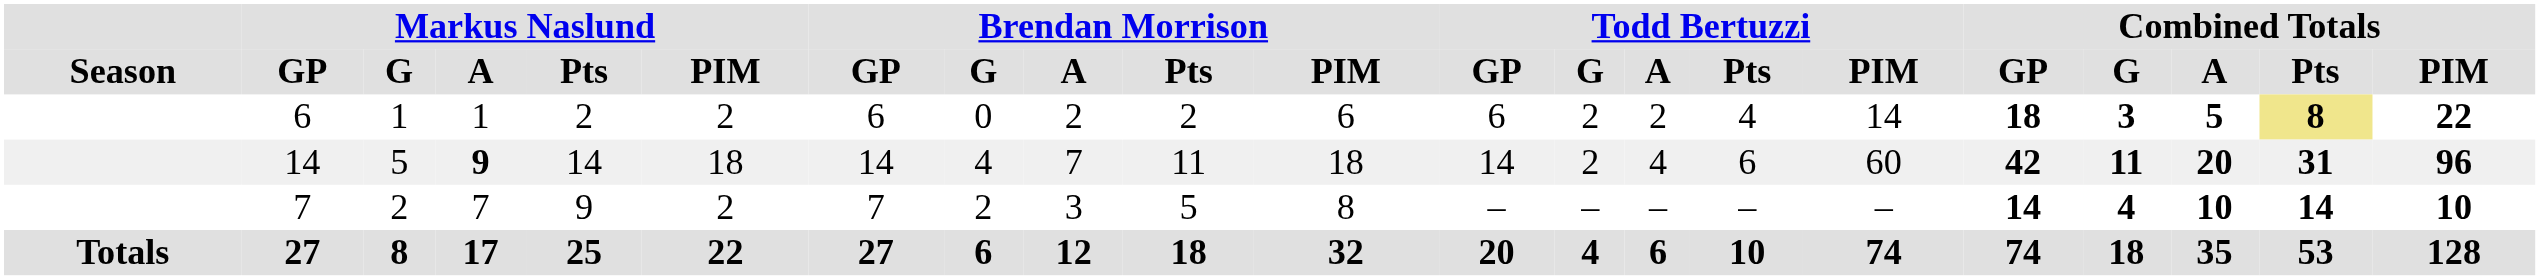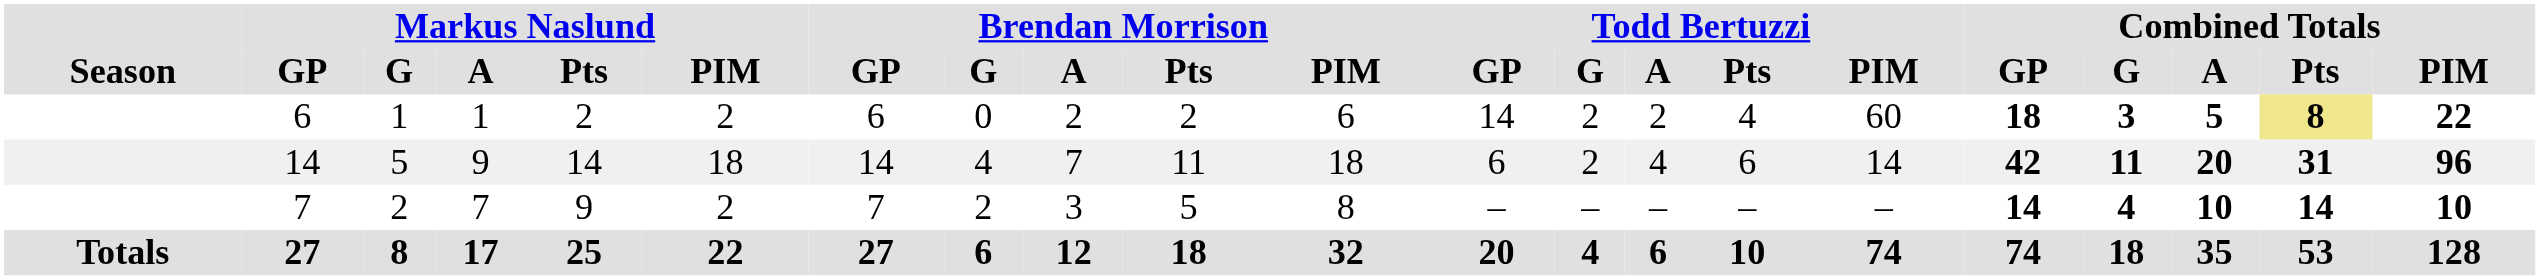(1497, 116) 6 -> (1497, 116) 14
(1884, 116) 14 -> (1884, 116) 60
(480, 161) bold -> (480, 161) normal
(1497, 161) 14 -> (1497, 161) 6
(1884, 161) 60 -> (1884, 161) 14
